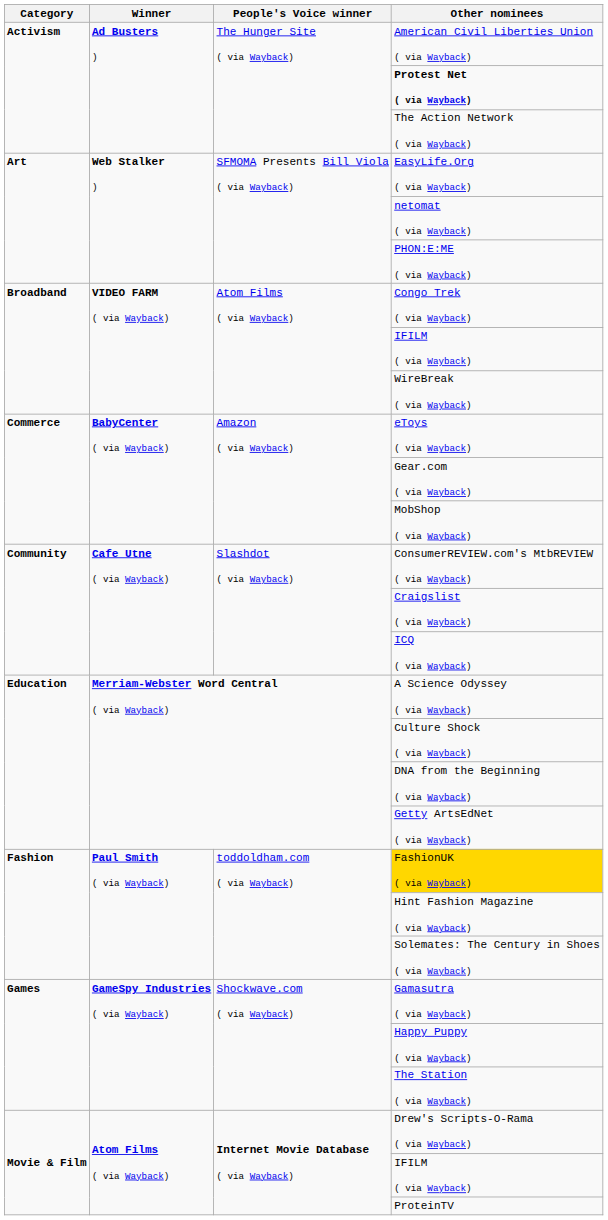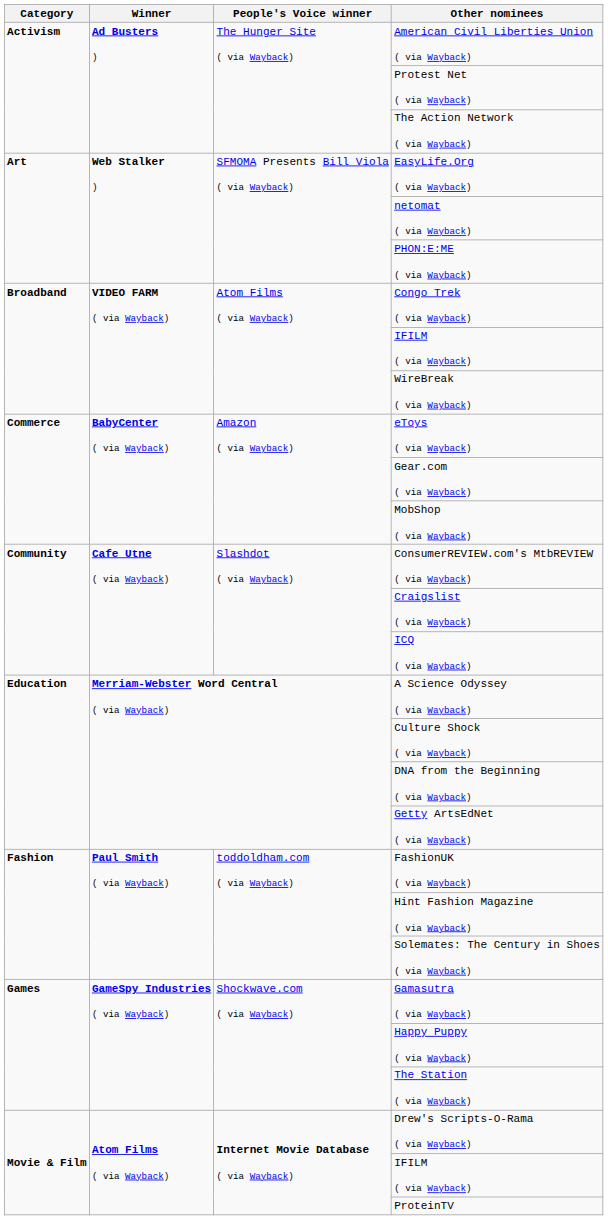(433, 88) bold -> (433, 87) normal
(433, 870) gold background -> (433, 870) no background
